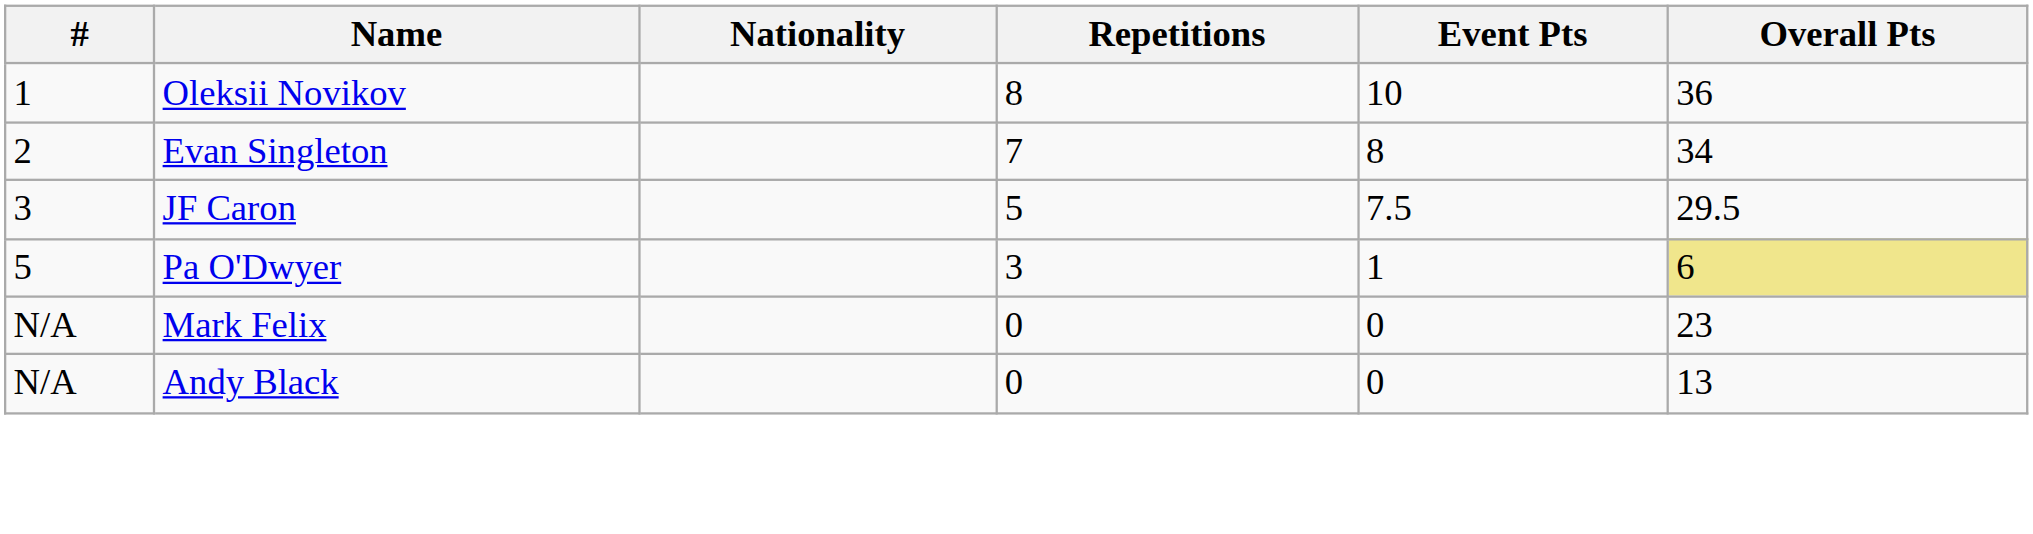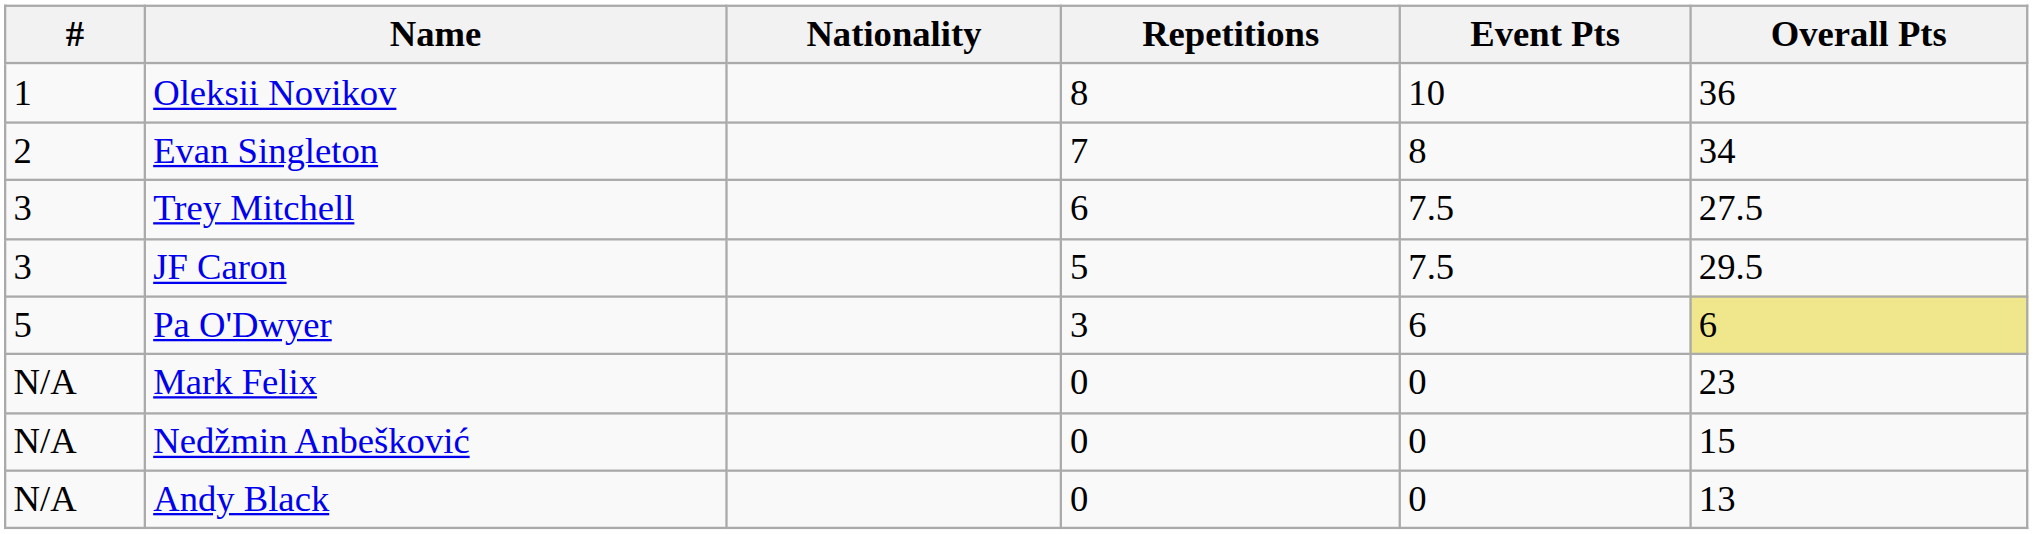+ row: (254, 208)
(1375, 266) 1 -> (1418, 324) 6
+ row: (311, 440)
